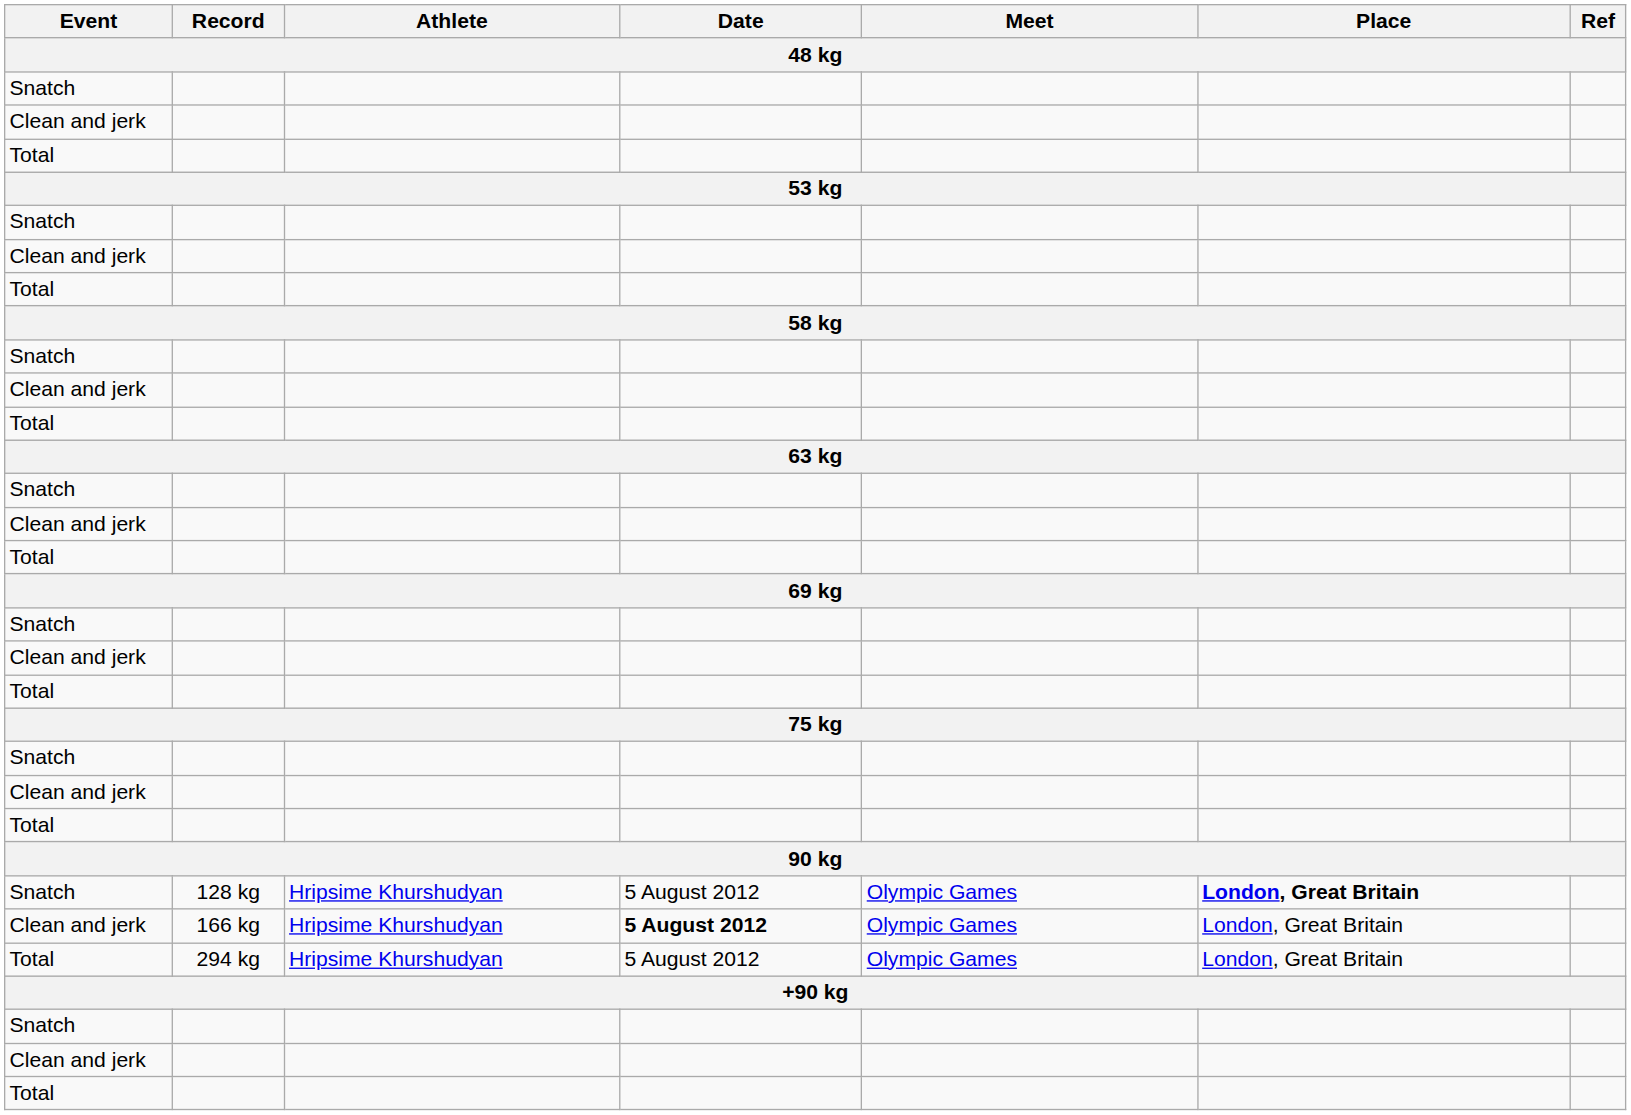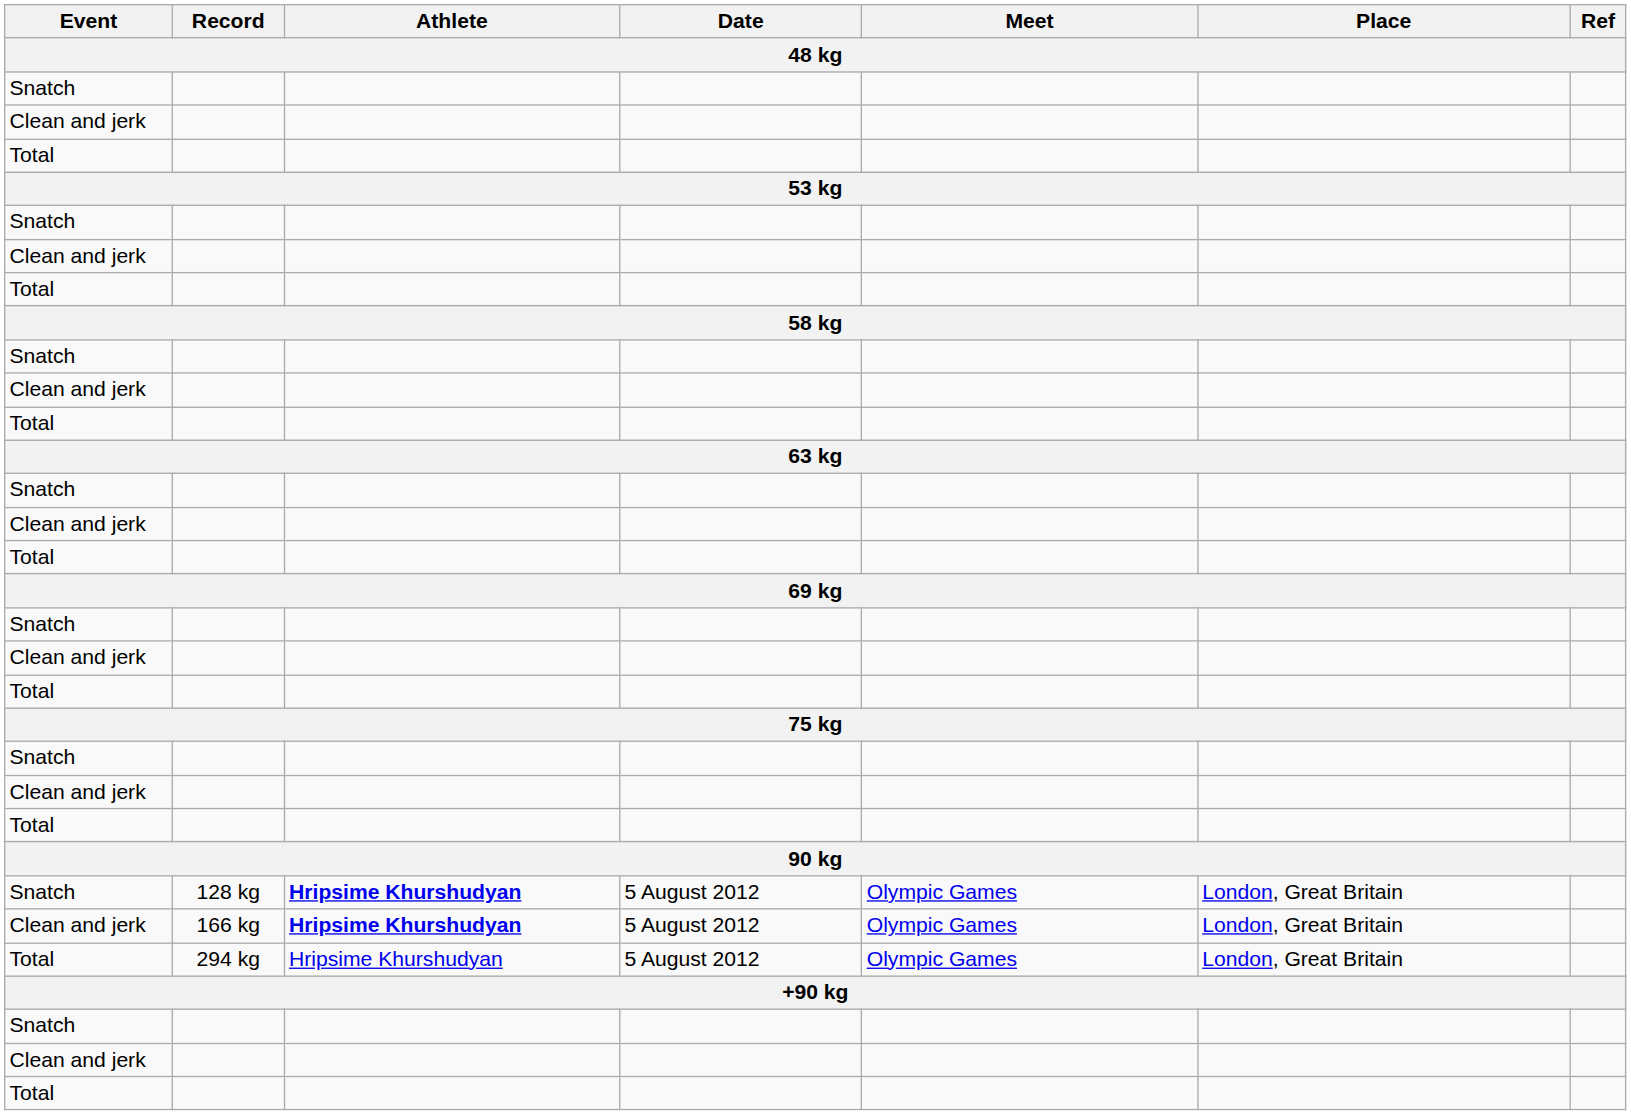(396, 892) normal -> (405, 892) bold
(1311, 892) bold -> (1303, 892) normal
(396, 925) normal -> (405, 925) bold
(696, 925) bold -> (692, 925) normal
